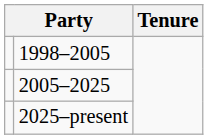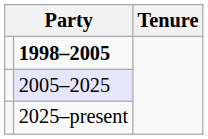(64, 52) normal -> (64, 52) bold
(64, 85) no background -> (64, 85) lavender background
